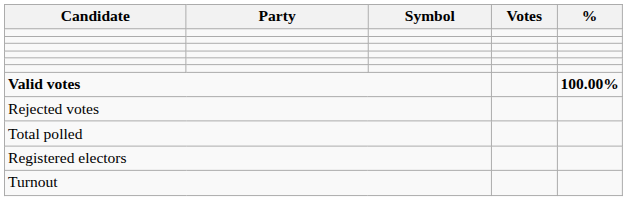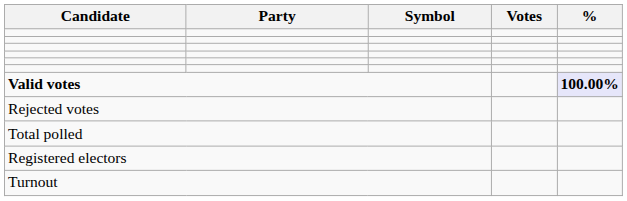(590, 84) no background -> (590, 84) lavender background
